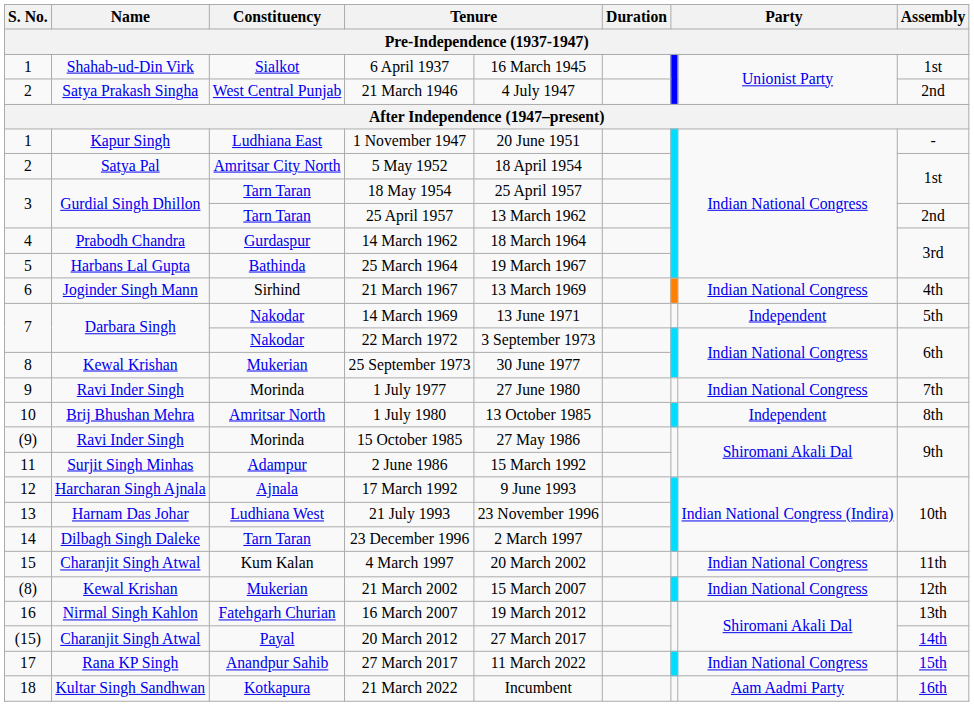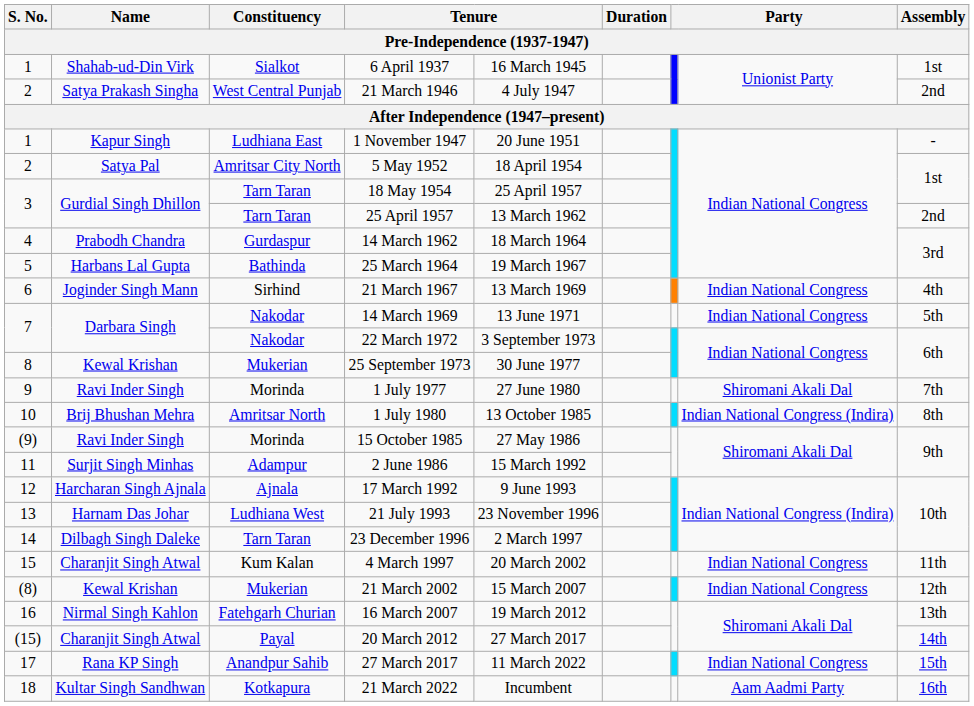(788, 315) Independent -> (788, 315) Indian National Congress
(788, 389) Indian National Congress -> (788, 389) Shiromani Akali Dal
(788, 414) Independent -> (788, 414) Indian National Congress (Indira)
